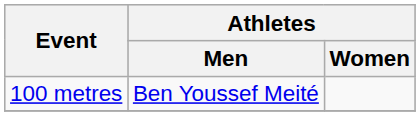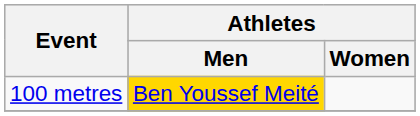(226, 94) no background -> (226, 94) gold background
